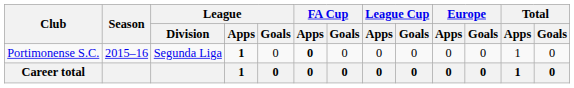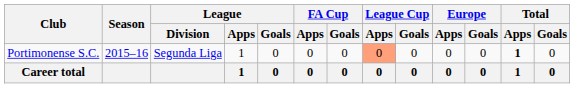(241, 53) bold -> (241, 53) normal
(310, 53) bold -> (310, 53) normal
(379, 53) no background -> (379, 53) lightsalmon background
(518, 53) normal -> (518, 53) bold
